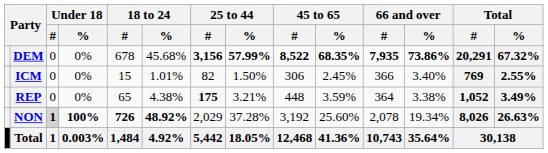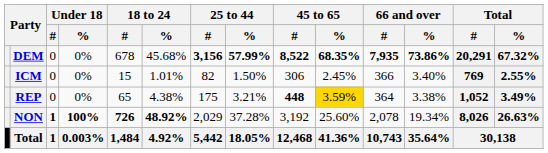(208, 96) bold -> (208, 96) normal
(294, 96) normal -> (294, 96) bold
(339, 96) no background -> (339, 96) gold background
(53, 117) lightgrey background -> (53, 117) no background
